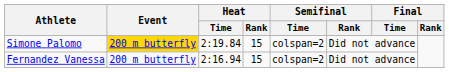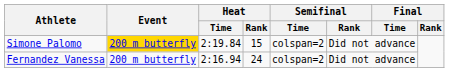(257, 60) 15 -> (257, 60) 24
